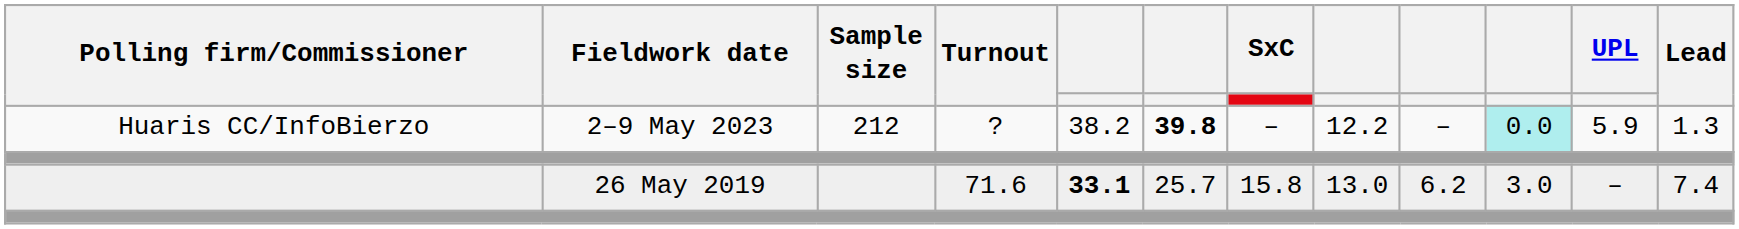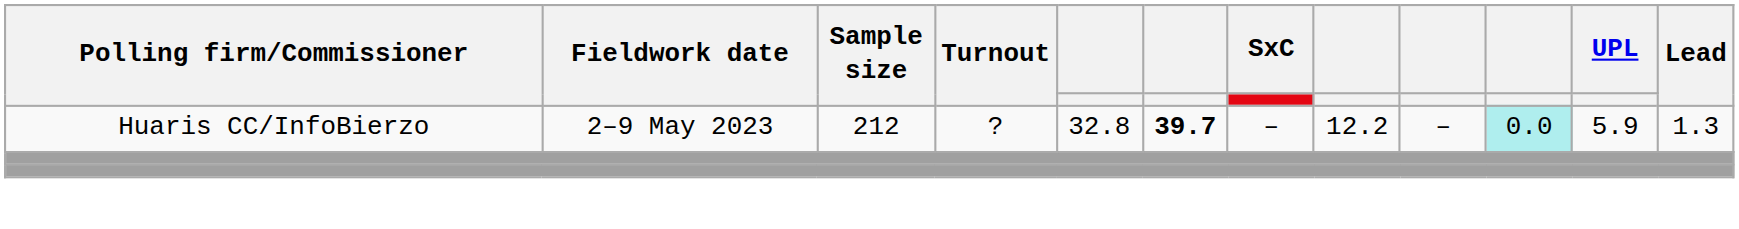(1099, 129) 38.2 -> (1099, 129) 32.8
(1185, 129) 39.8 -> (1185, 129) 39.7
- row: (680, 188)
